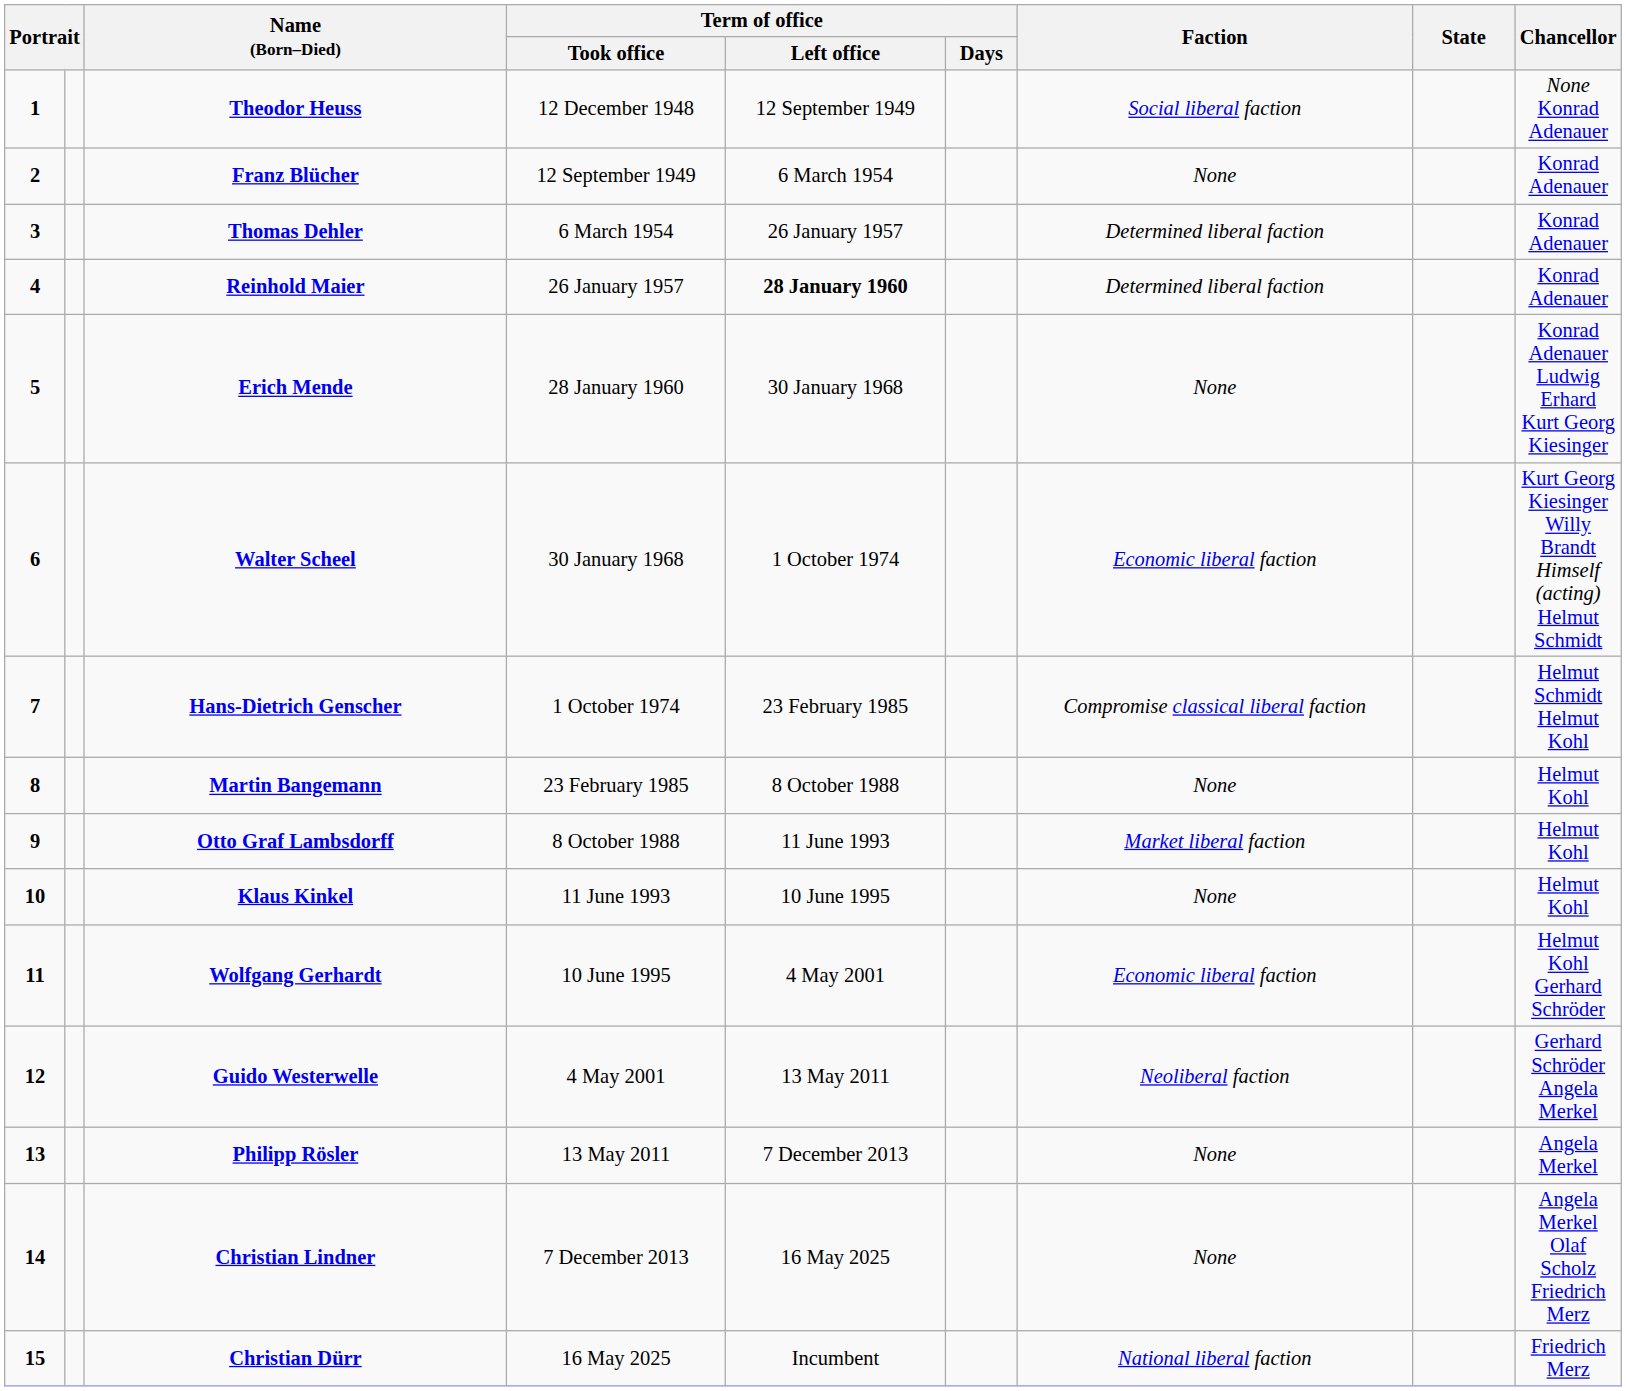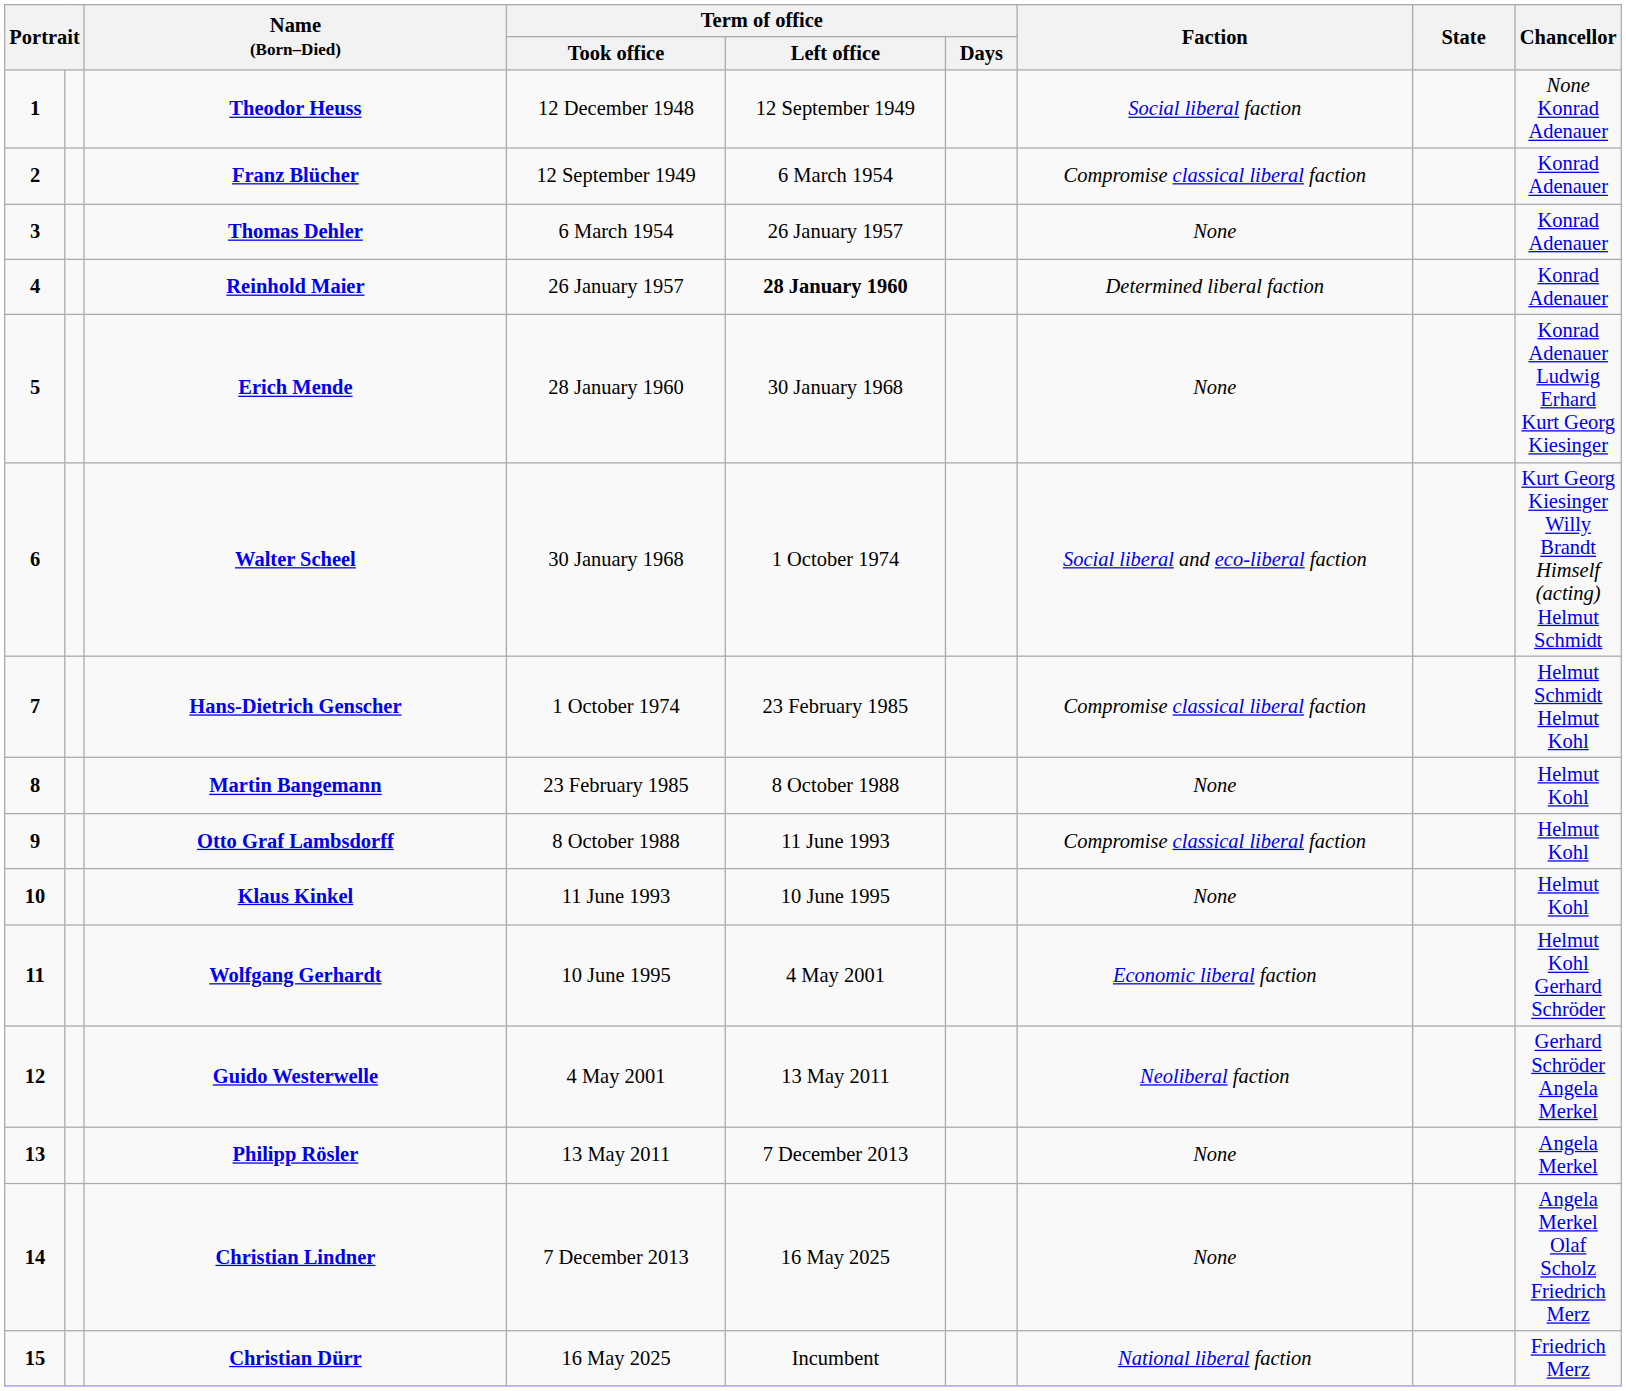(1215, 175) None -> (1215, 175) Compromise classical liberal faction
(1215, 231) Determined liberal faction -> (1215, 231) None
(1215, 559) Economic liberal faction -> (1215, 559) Social liberal and eco-liberal faction
(1215, 840) Market liberal faction -> (1215, 840) Compromise classical liberal faction
